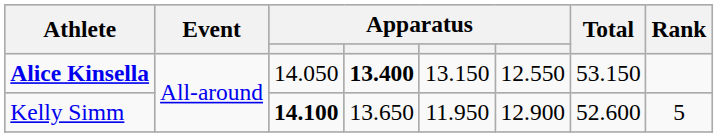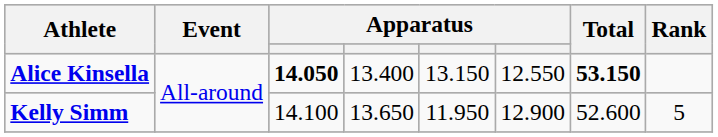(306, 73) normal -> (306, 73) bold
(382, 73) bold -> (382, 73) normal
(608, 73) normal -> (608, 73) bold
(67, 112) normal -> (69, 112) bold
(306, 112) bold -> (306, 112) normal
